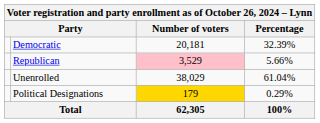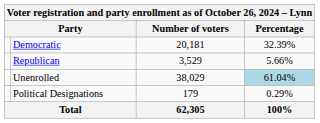(190, 61) pink background -> (190, 61) no background
(279, 77) no background -> (279, 77) lightblue background
(190, 93) gold background -> (190, 93) no background
